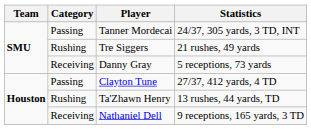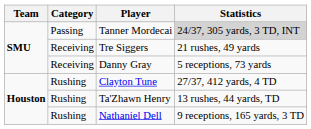(238, 30) no background -> (238, 30) lightgrey background
(68, 47) Rushing -> (72, 47) Receiving
(67, 81) Passing -> (68, 81) Rushing
(72, 115) Receiving -> (68, 115) Rushing
